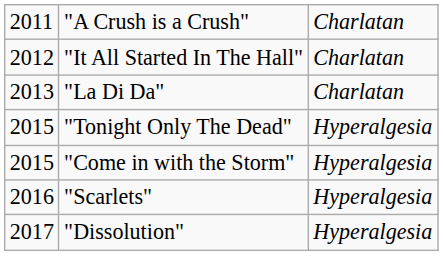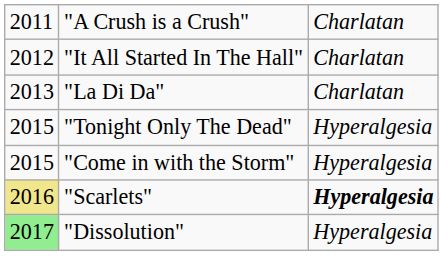(32, 197) no background -> (32, 197) khaki background
(373, 197) normal -> (373, 197) bold
(32, 232) no background -> (32, 232) lightgreen background
